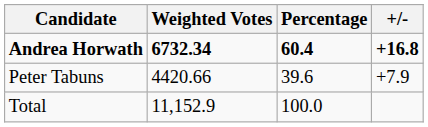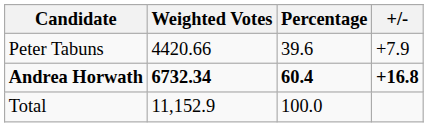rows swapped: (76, 48) <-> (56, 77)
